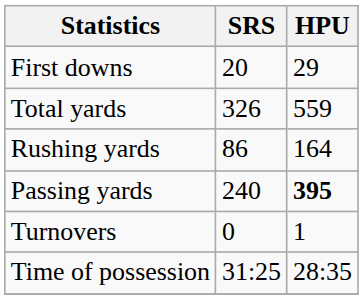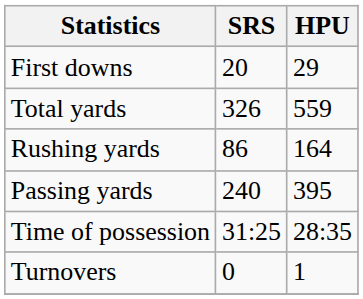(312, 190) bold -> (312, 190) normal
rows swapped: (64, 231) <-> (110, 272)
